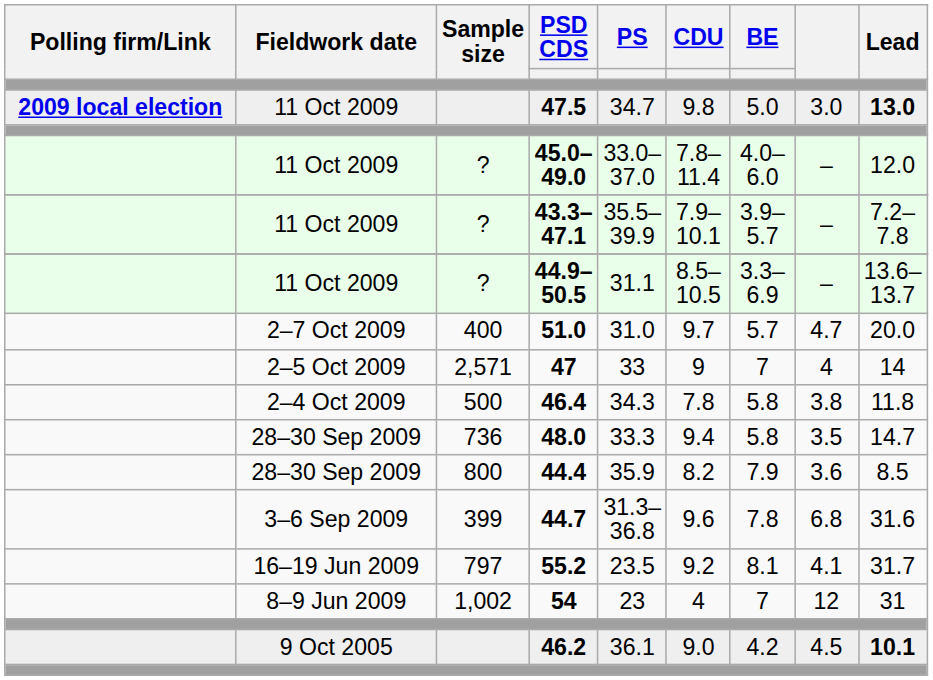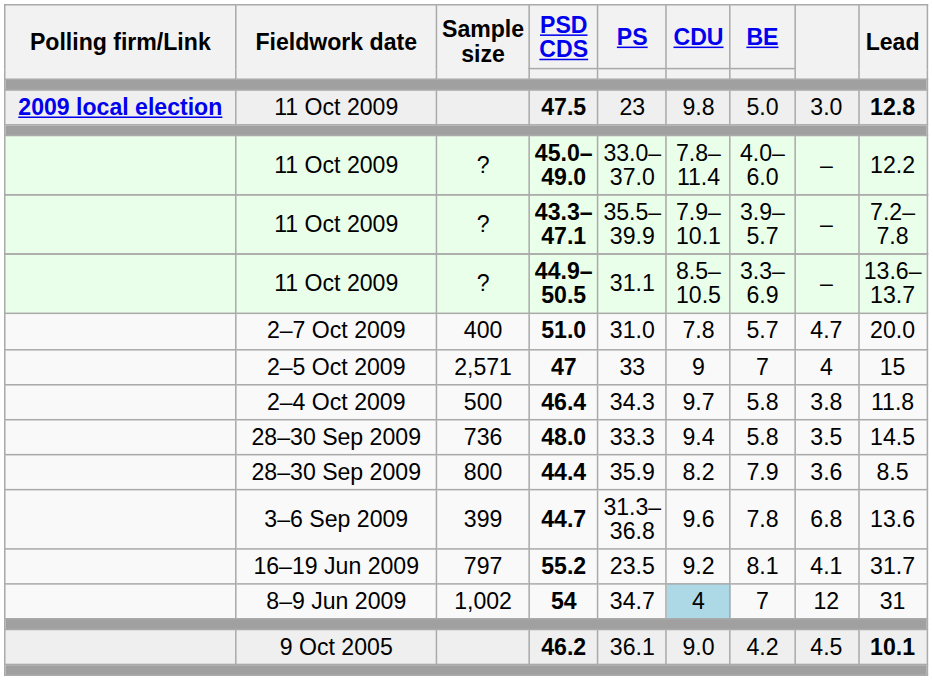(632, 107) 34.7 -> (632, 107) 23
(893, 107) 13.0 -> (893, 107) 12.8
(893, 165) 12.0 -> (893, 165) 12.2
(698, 331) 9.7 -> (698, 331) 7.8
(893, 366) 14 -> (893, 366) 15
(698, 401) 7.8 -> (698, 401) 9.7
(893, 436) 14.7 -> (893, 436) 14.5
(893, 518) 31.6 -> (893, 518) 13.6
(632, 601) 23 -> (632, 601) 34.7
(698, 601) no background -> (698, 601) lightblue background
